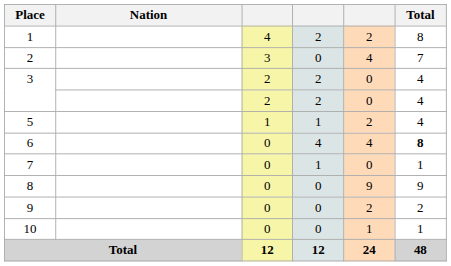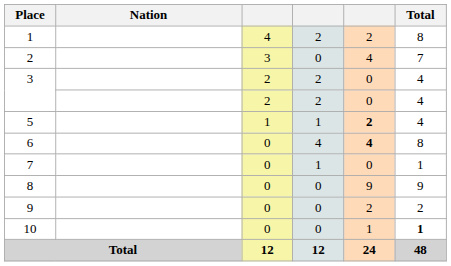(369, 122) normal -> (369, 122) bold
(369, 143) normal -> (369, 143) bold
(420, 143) bold -> (420, 143) normal
(420, 229) normal -> (420, 229) bold
